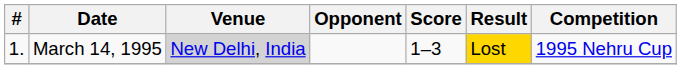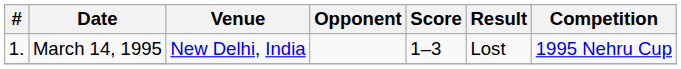(238, 48) lightgrey background -> (238, 48) no background
(488, 48) gold background -> (488, 48) no background
